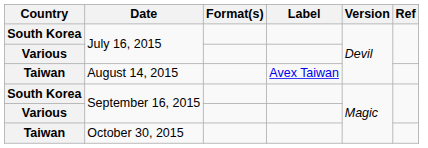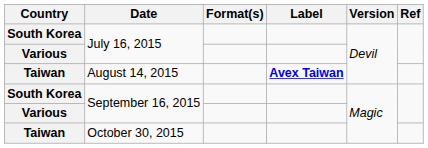(304, 73) normal -> (306, 73) bold
